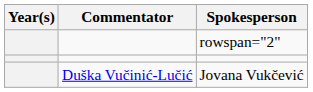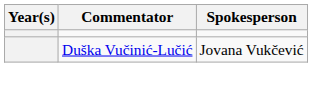- row: (240, 42)
